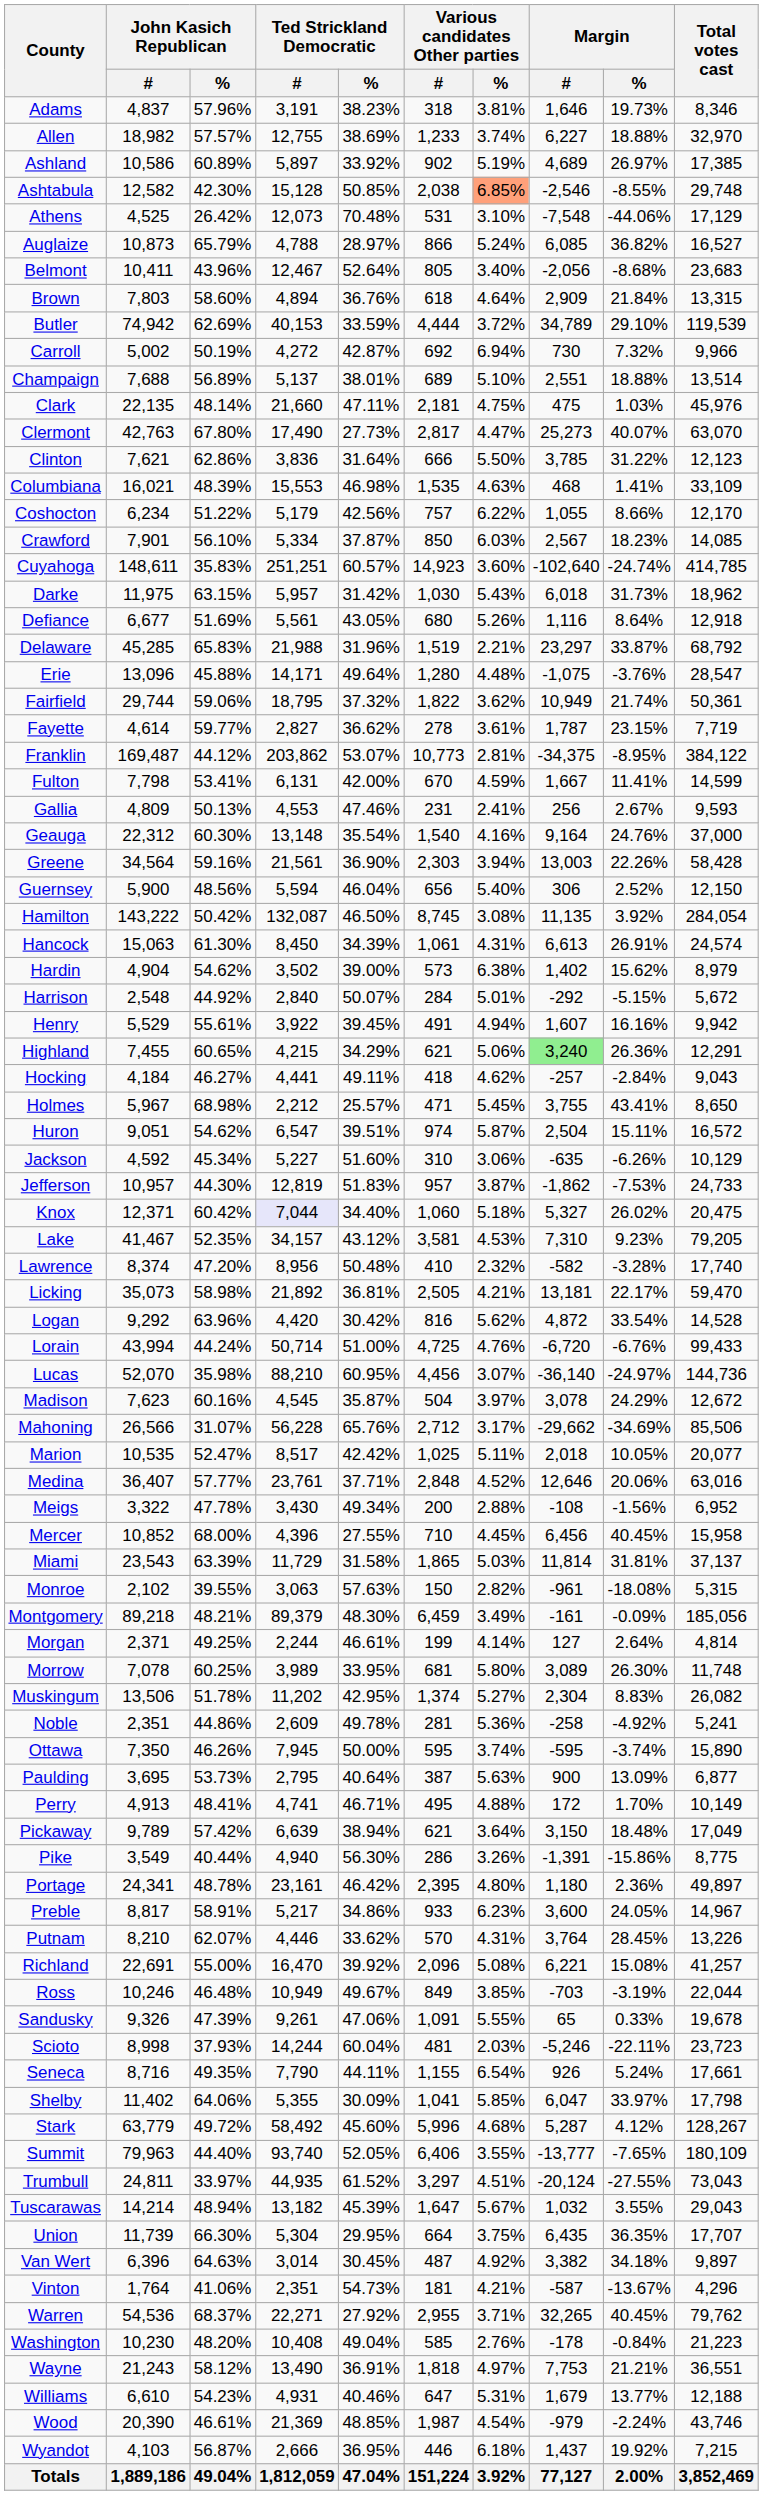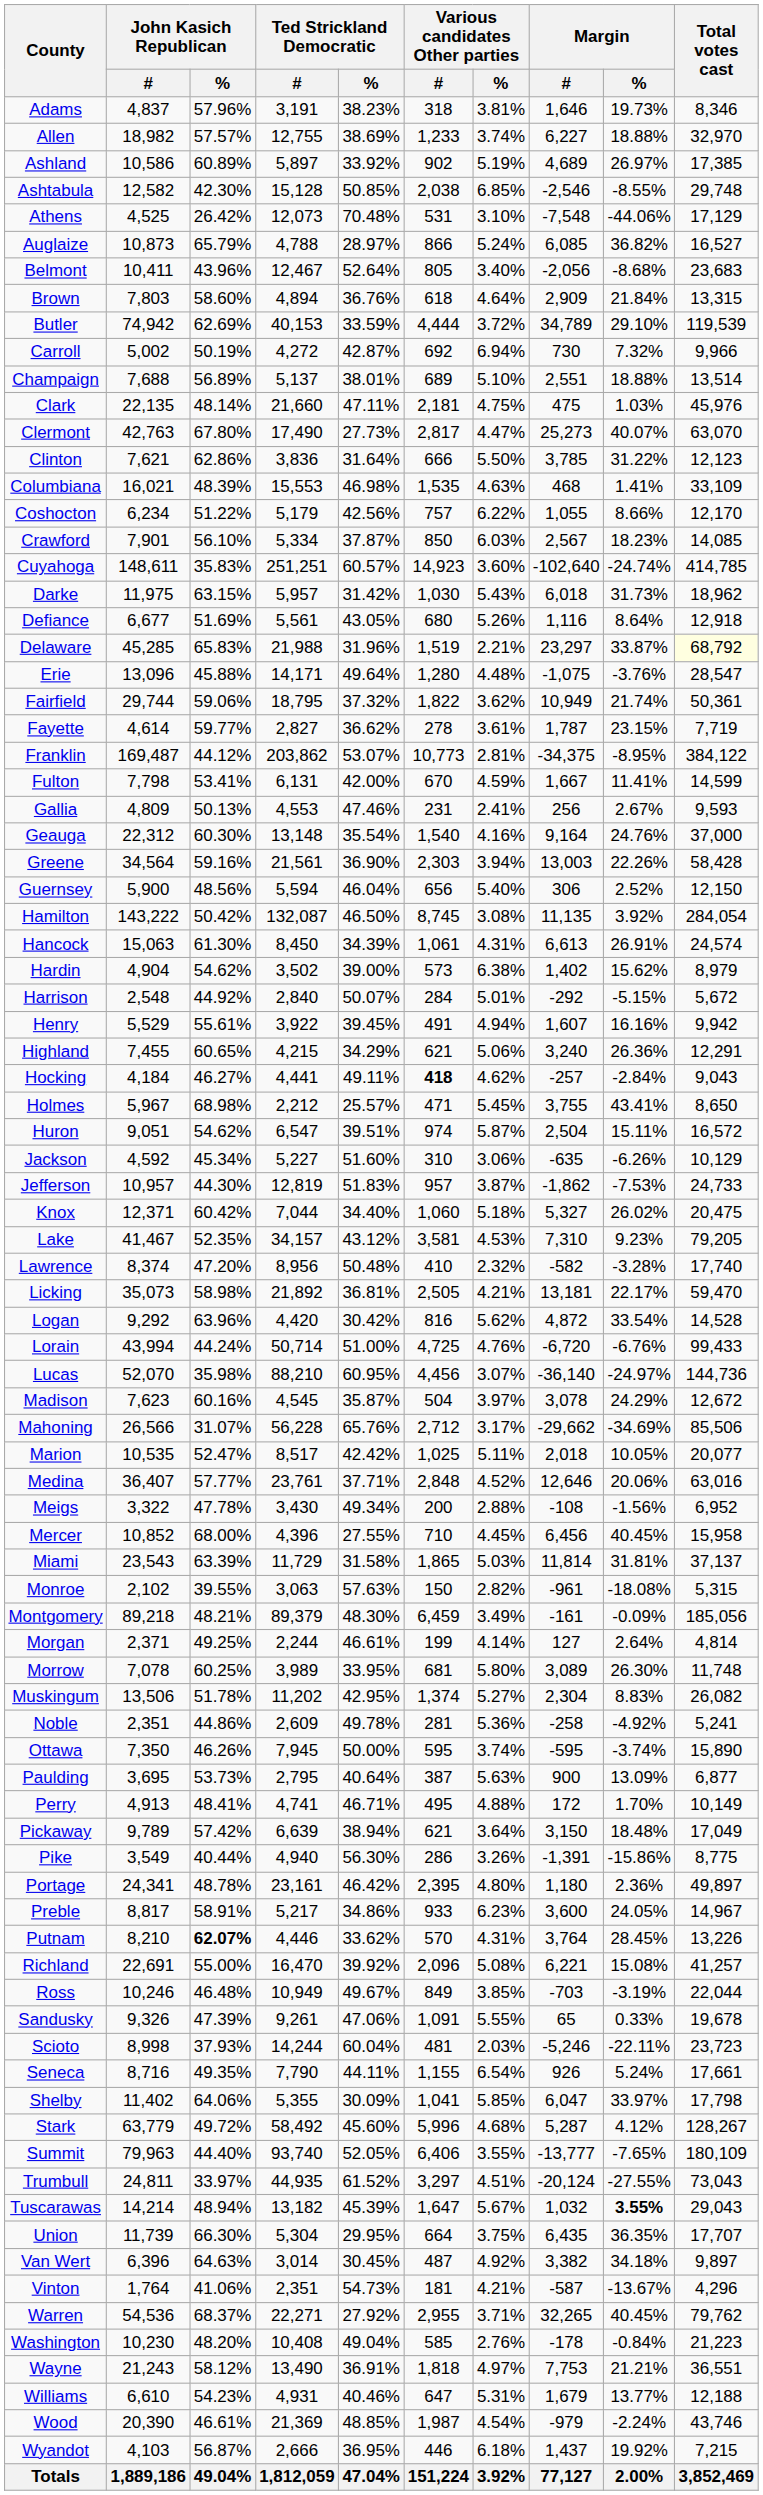(501, 190) lightsalmon background -> (501, 190) no background
(716, 647) no background -> (716, 647) lightyellow background
(566, 1051) lightgreen background -> (566, 1051) no background
(438, 1078) normal -> (438, 1078) bold
(297, 1212) lavender background -> (297, 1212) no background
(223, 1938) normal -> (223, 1938) bold
(639, 2207) normal -> (639, 2207) bold
